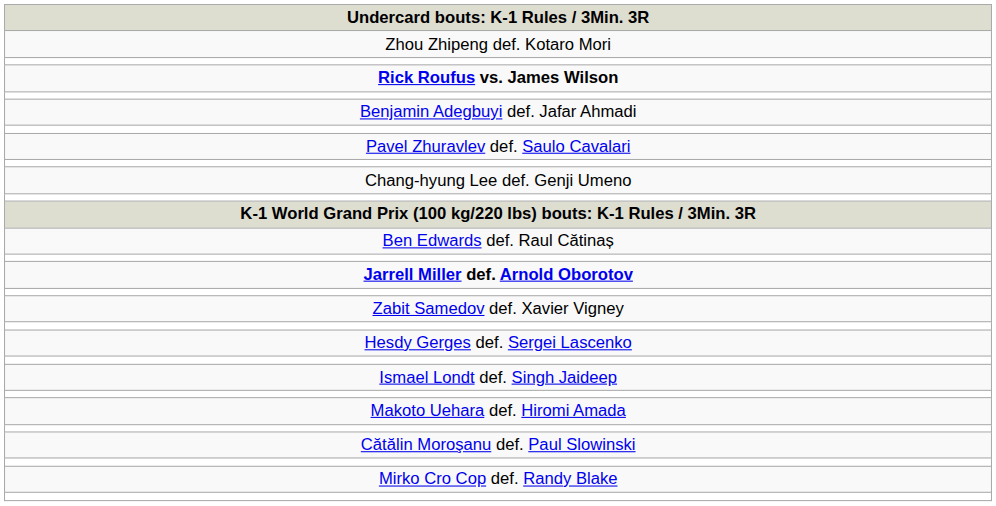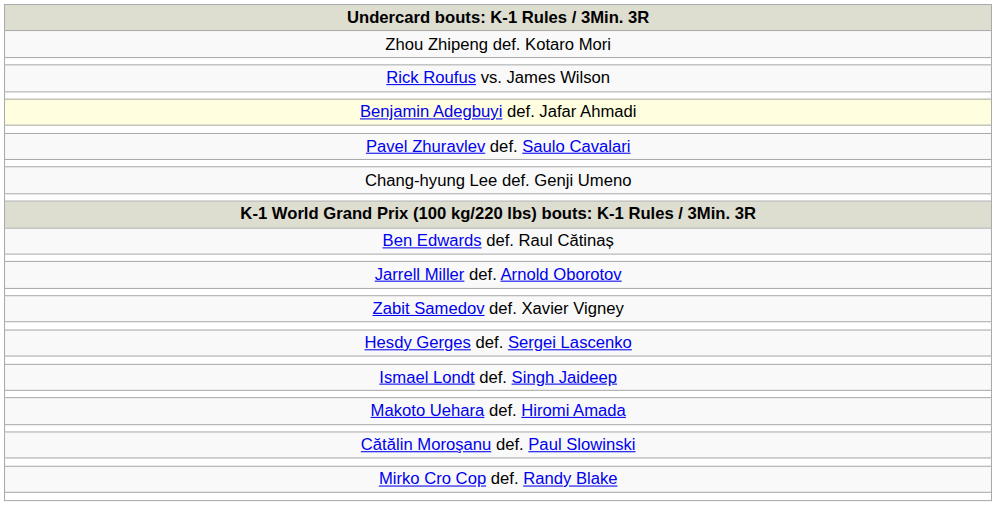(498, 78) bold -> (498, 78) normal
(498, 112) no background -> (498, 112) lightyellow background
(498, 274) bold -> (498, 274) normal
